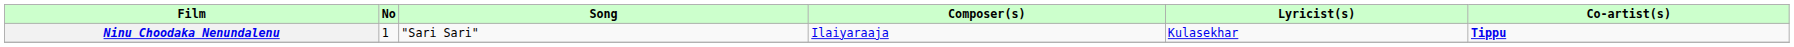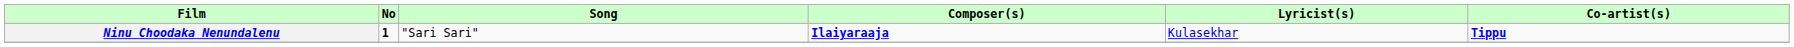(385, 33) normal -> (385, 33) bold
(850, 33) normal -> (850, 33) bold
